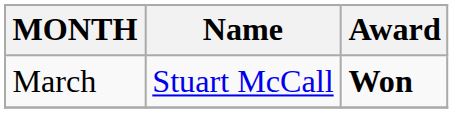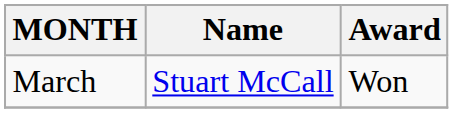(381, 81) bold -> (378, 81) normal
